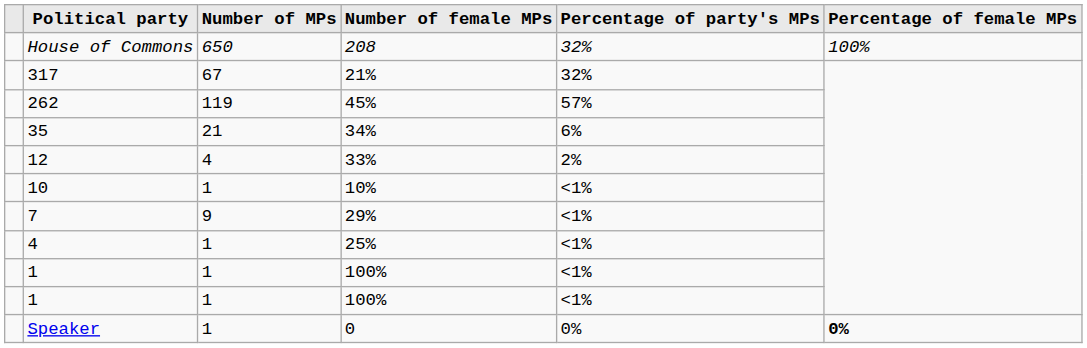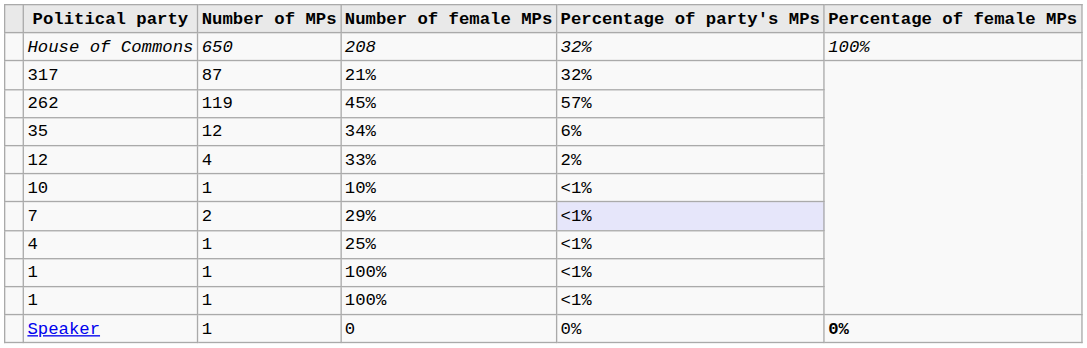(212, 75) 67 -> (212, 75) 87
(212, 131) 21 -> (212, 131) 12
(207, 216) 9 -> (207, 216) 2
(576, 216) no background -> (576, 216) lavender background
